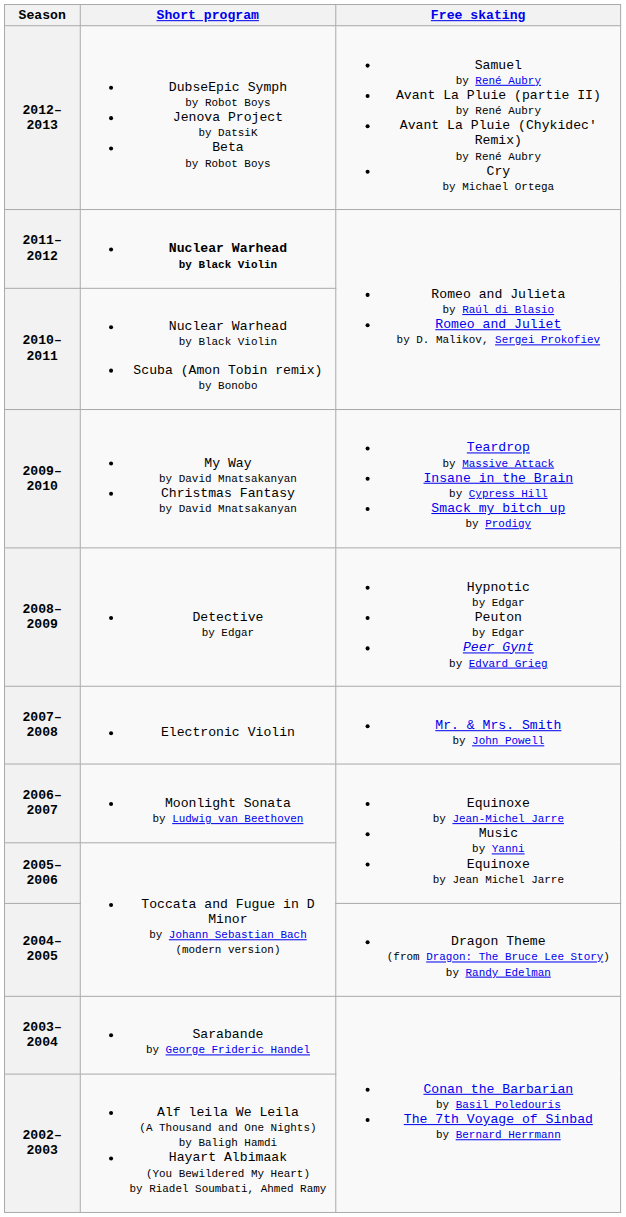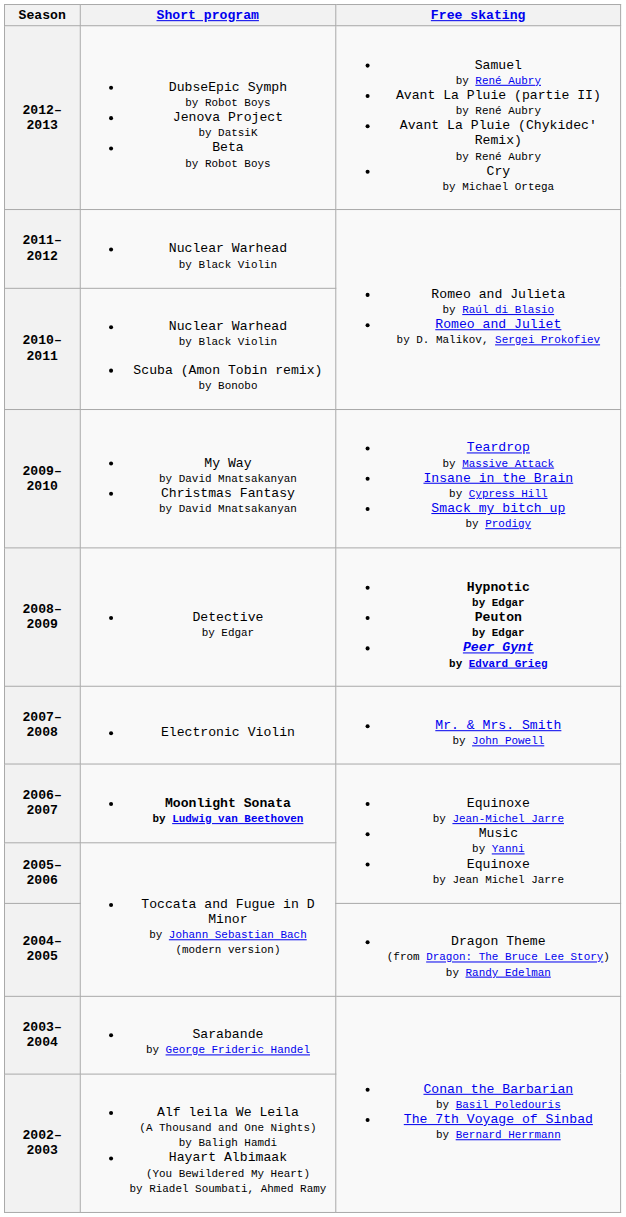(208, 256) bold -> (208, 256) normal
(478, 625) normal -> (478, 625) bold
(208, 811) normal -> (208, 811) bold
